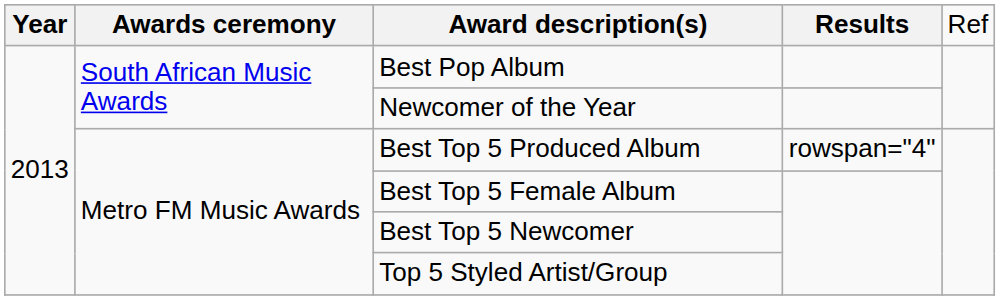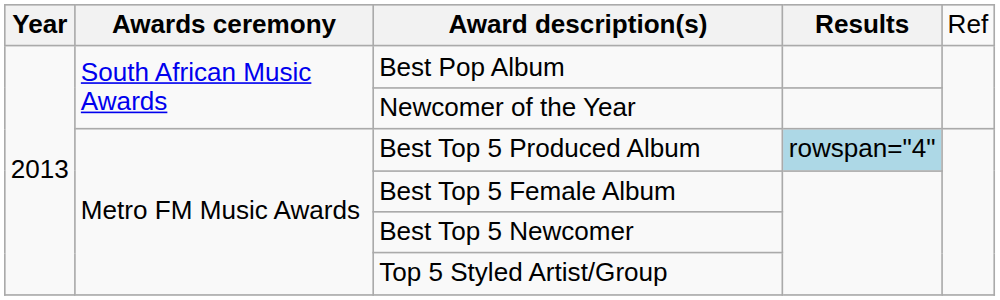(862, 149) no background -> (862, 149) lightblue background
